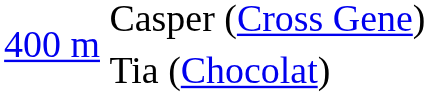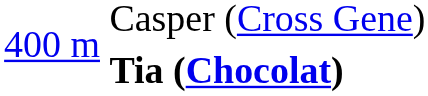(220, 70) normal -> (227, 70) bold
